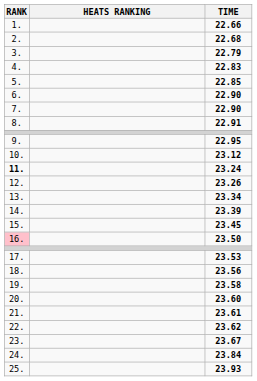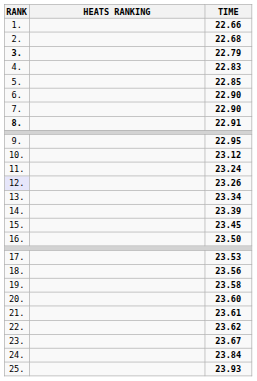(17, 53) normal -> (17, 53) bold
(17, 123) normal -> (17, 123) bold
(17, 169) bold -> (17, 169) normal
(17, 183) no background -> (17, 183) lavender background
(17, 239) pink background -> (17, 239) no background
